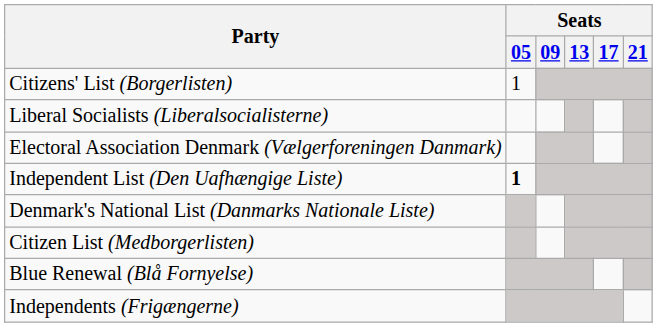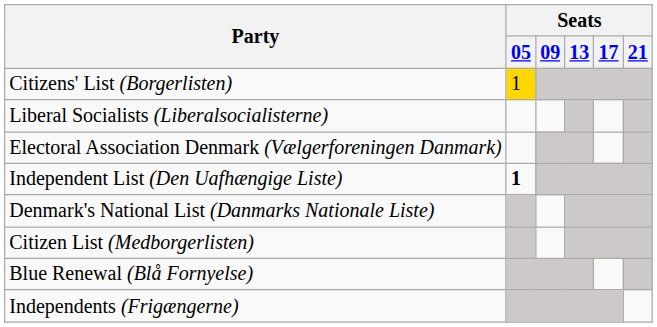(516, 83) no background -> (516, 83) gold background
